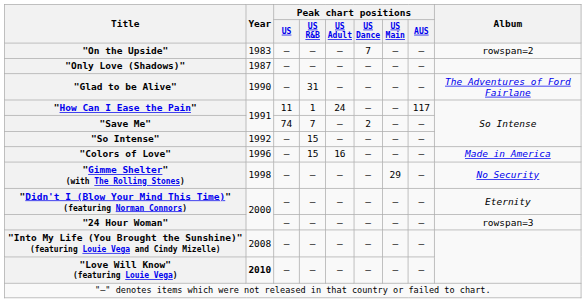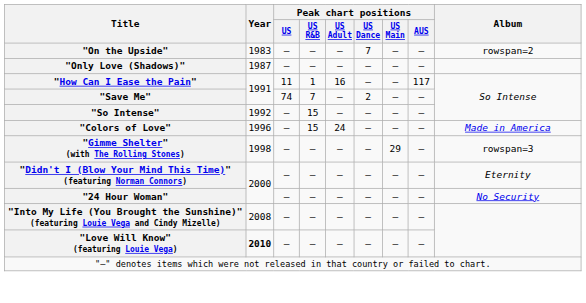- row: (125, 87)
(340, 108) 24 -> (340, 81) 16
(340, 154) 16 -> (340, 128) 24
(508, 175) No Security -> (508, 149) rowspan=3
(508, 223) rowspan=3 -> (508, 196) No Security
